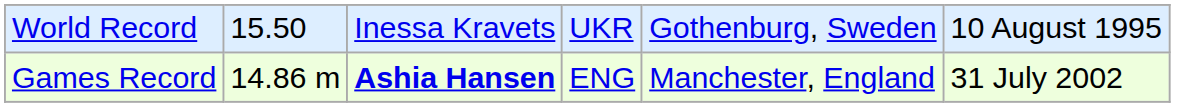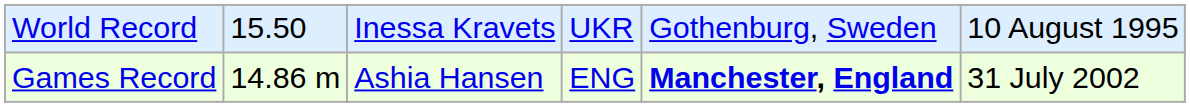(455, 76) bold -> (449, 76) normal
(792, 76) normal -> (801, 76) bold
